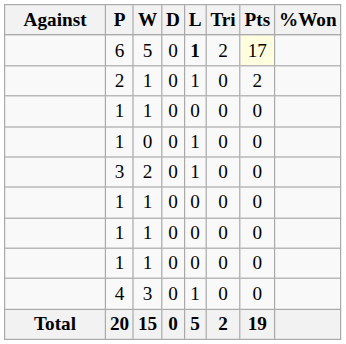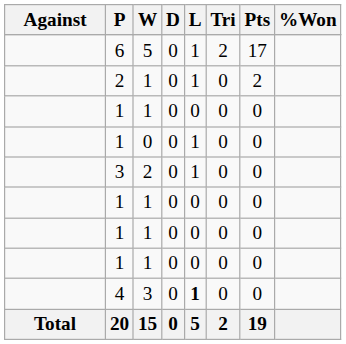(195, 50) bold -> (195, 50) normal
(257, 50) lightyellow background -> (257, 50) no background
(195, 293) normal -> (195, 293) bold
